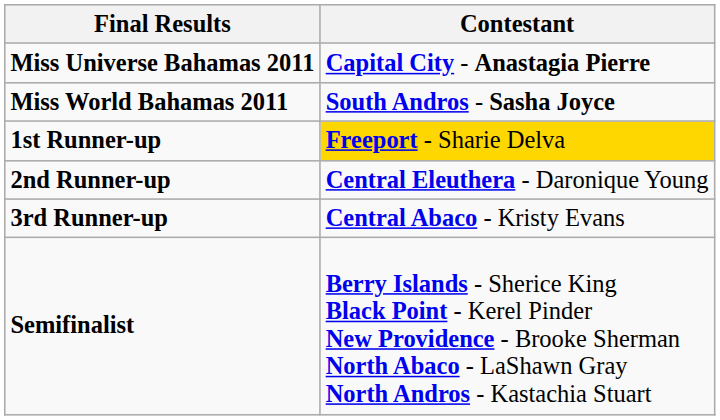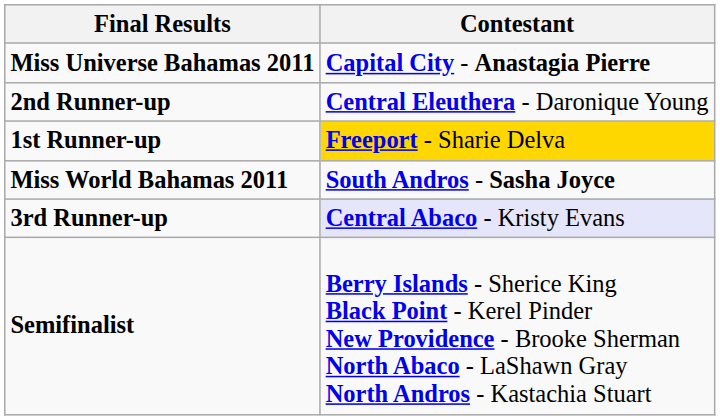rows swapped: (149, 101) <-> (91, 179)
(475, 218) no background -> (475, 218) lavender background
